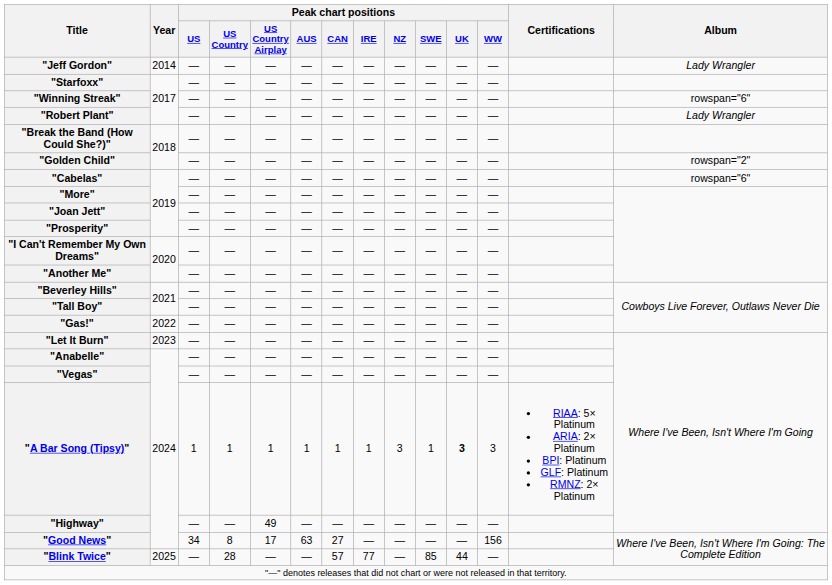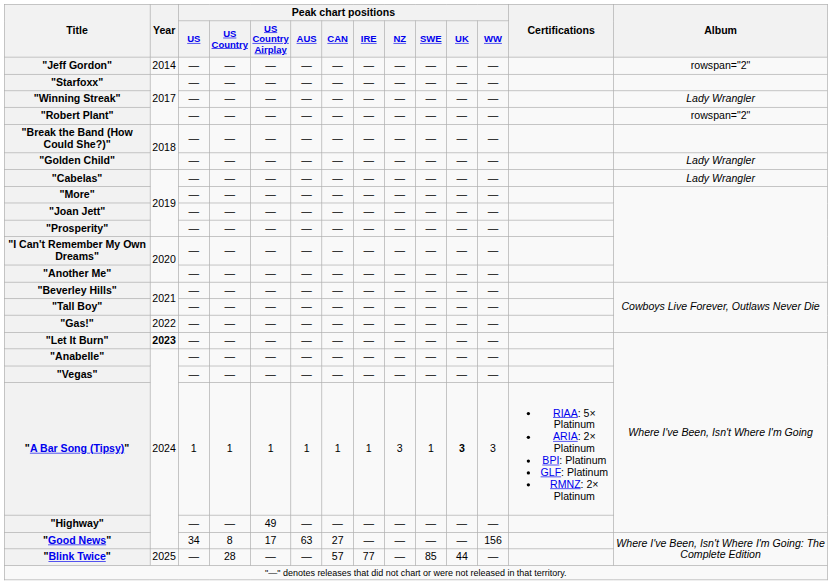(721, 65) Lady Wrangler -> (721, 65) rowspan="2"
(721, 99) rowspan="6" -> (721, 99) Lady Wrangler
(721, 115) Lady Wrangler -> (721, 115) rowspan="2"
(721, 161) rowspan="2" -> (721, 161) Lady Wrangler
(721, 178) rowspan="6" -> (721, 178) Lady Wrangler
(164, 340) normal -> (164, 340) bold
